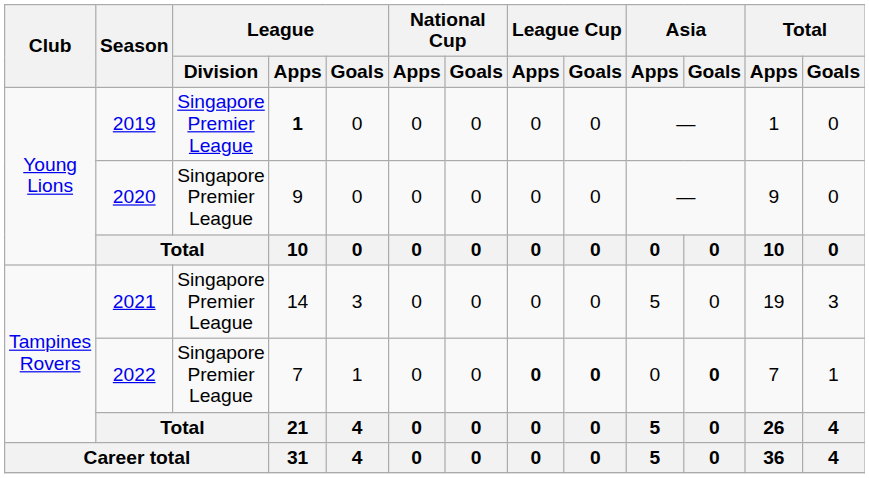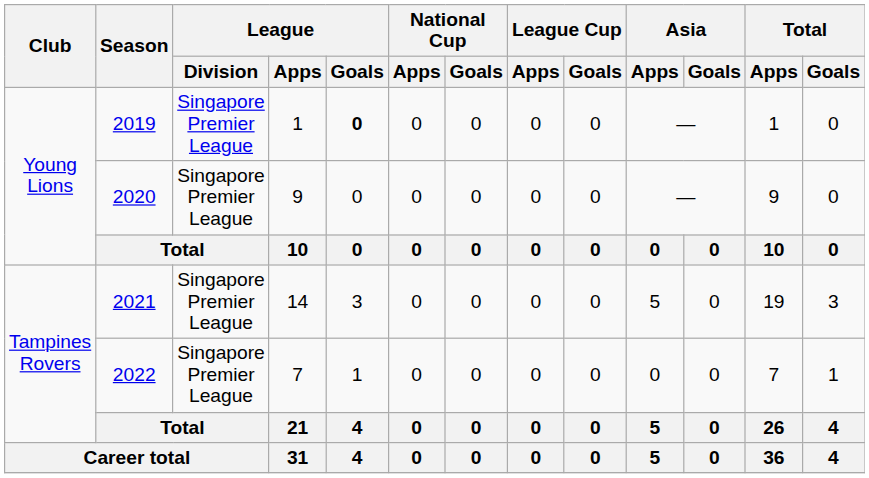(298, 123) bold -> (298, 123) normal
(357, 123) normal -> (357, 123) bold
(536, 375) bold -> (536, 375) normal
(595, 375) bold -> (595, 375) normal
(714, 375) bold -> (714, 375) normal
